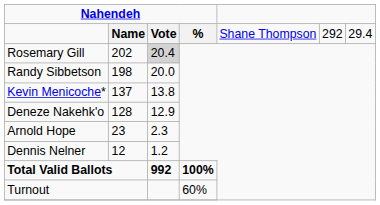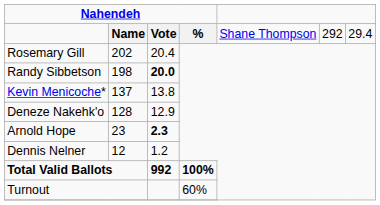(163, 53) lightgrey background -> (163, 53) no background
(163, 72) normal -> (163, 72) bold
(159, 131) normal -> (159, 131) bold
